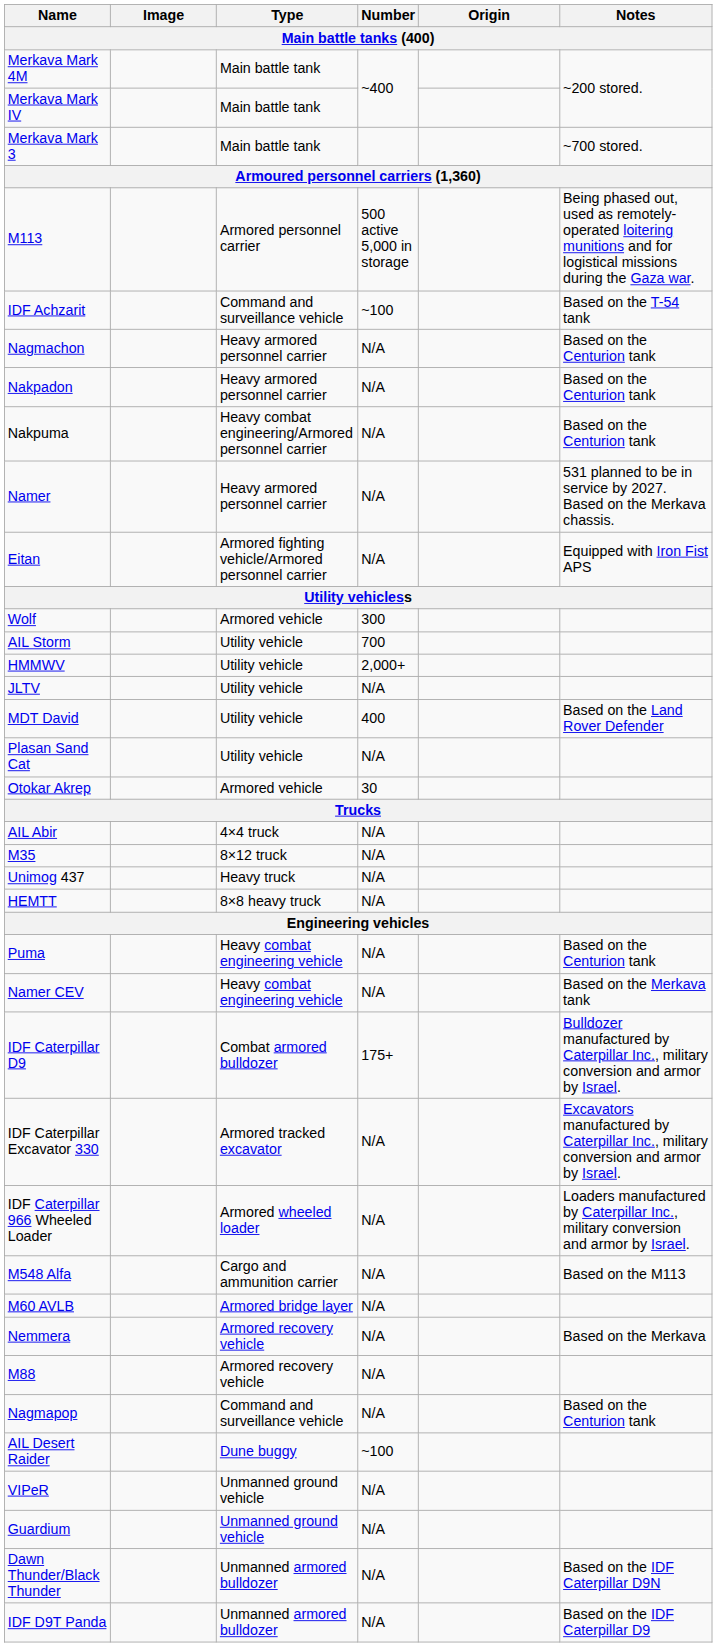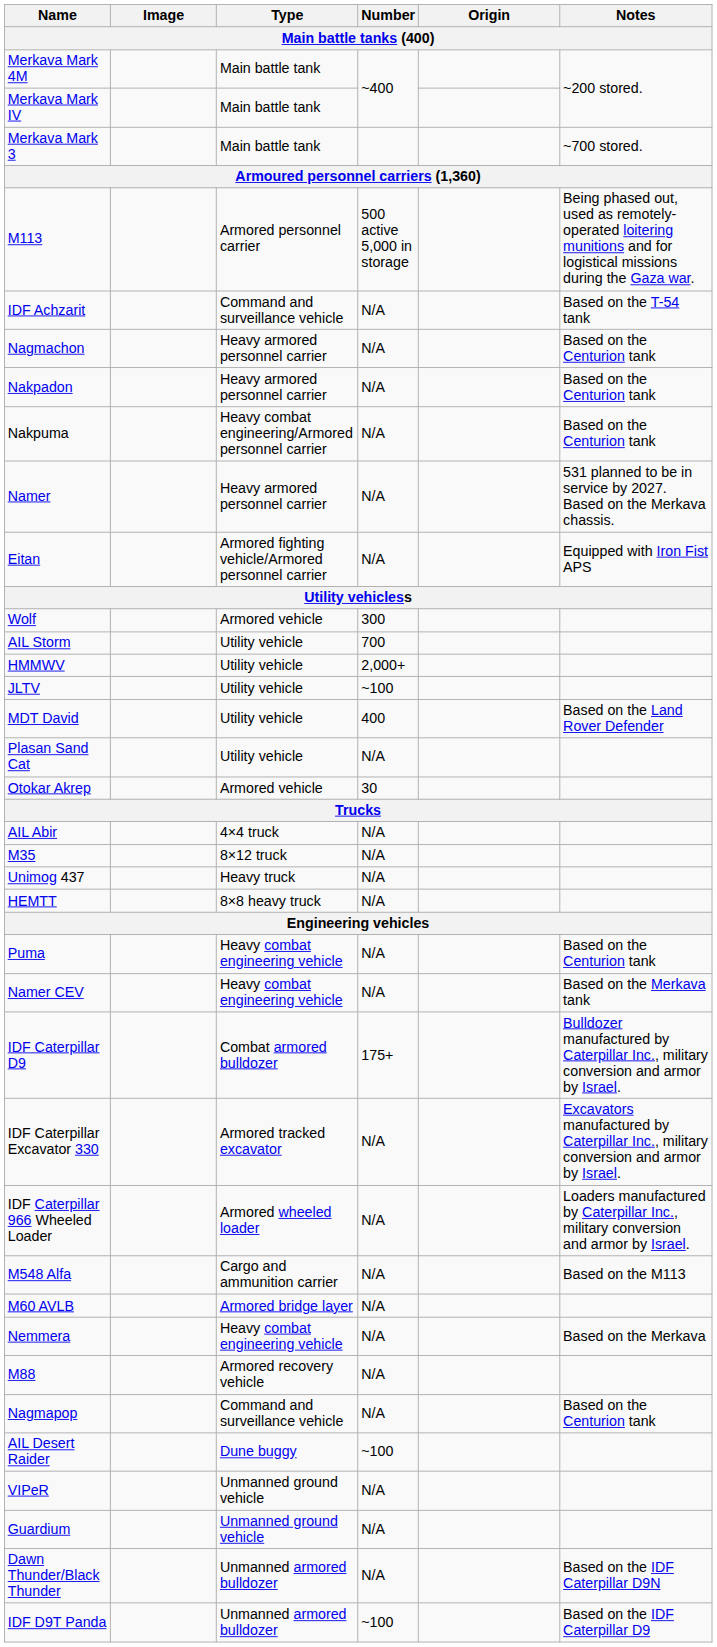(377, 310) ~100 -> (373, 310) N/A
(373, 688) N/A -> (377, 688) ~100
(276, 1336) Armored recovery vehicle -> (281, 1336) Heavy combat engineering vehicle
(373, 1622) N/A -> (377, 1622) ~100
